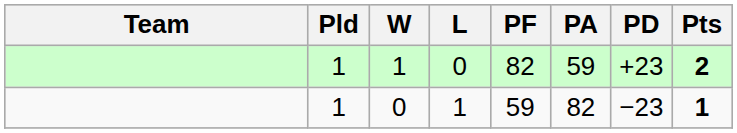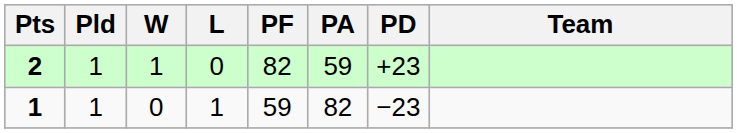columns swapped: (157, 25) <-> (702, 25)
